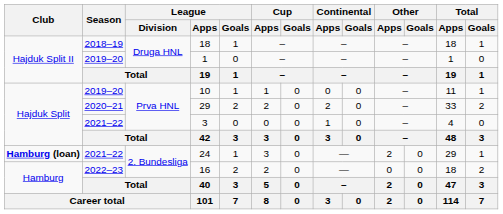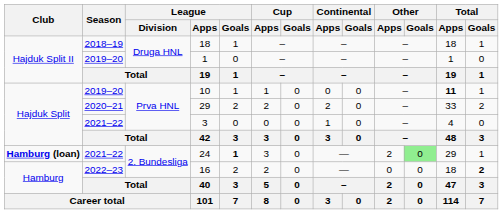(451, 91) normal -> (451, 91) bold
(236, 153) normal -> (236, 153) bold
(420, 153) no background -> (420, 153) lightgreen background
(482, 169) normal -> (482, 169) bold
